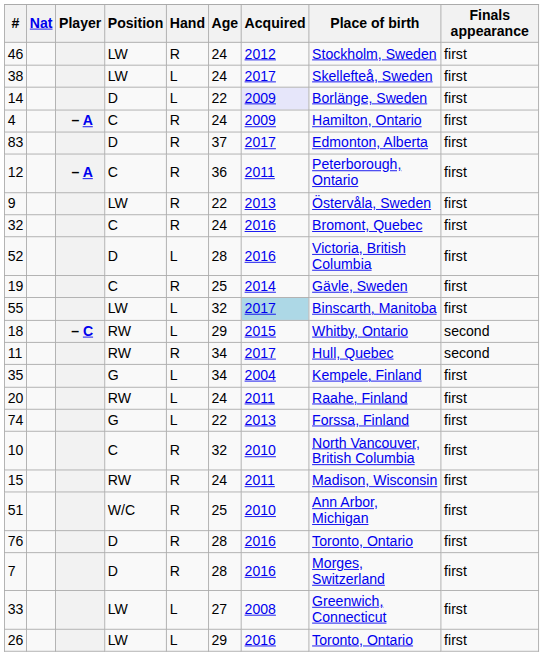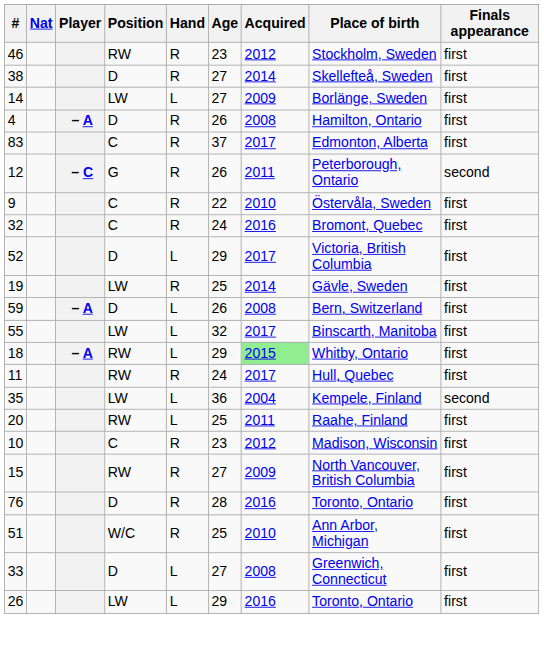(118, 53) LW -> (119, 53) RW
(219, 53) 24 -> (219, 53) 23
(118, 76) LW -> (113, 76) D
(174, 76) L -> (175, 76) R
(219, 76) 24 -> (219, 76) 27
(260, 76) 2017 -> (260, 76) 2014
(113, 98) D -> (118, 98) LW
(219, 98) 22 -> (219, 98) 27
(260, 98) lavender background -> (260, 98) no background
(113, 120) C -> (113, 120) D
(219, 120) 24 -> (219, 120) 26
(260, 120) 2009 -> (260, 120) 2008
(113, 143) D -> (113, 143) C
(80, 173) – A -> (80, 173) – C
(113, 173) C -> (113, 173) G
(219, 173) 36 -> (219, 173) 26
(455, 173) first -> (467, 173) second
(118, 203) LW -> (113, 203) C
(260, 203) 2013 -> (260, 203) 2010
(219, 256) 28 -> (219, 256) 29
(260, 256) 2016 -> (260, 256) 2017
(113, 286) C -> (118, 286) LW
+ row: (16, 308)
(260, 308) lightblue background -> (260, 331) no background
(80, 331) – C -> (80, 353) – A
(260, 331) no background -> (260, 353) lightgreen background
(467, 331) second -> (455, 353) first
(219, 353) 34 -> (219, 375) 24
(467, 353) second -> (455, 375) first
(113, 375) G -> (118, 398) LW
(219, 375) 34 -> (219, 398) 36
(455, 375) first -> (467, 398) second
(219, 398) 24 -> (219, 420) 25
- row: (16, 420)
(219, 450) 32 -> (219, 442) 23
(260, 450) 2010 -> (260, 442) 2012
(366, 450) North Vancouver, British Columbia -> (375, 442) Madison, Wisconsin
(219, 480) 24 -> (219, 473) 27
(260, 480) 2011 -> (260, 473) 2009
(375, 480) Madison, Wisconsin -> (366, 473) North Vancouver, British Columbia
rows swapped: (16, 541) <-> (16, 511)
- row: (12, 571)
(118, 609) LW -> (113, 571) D
